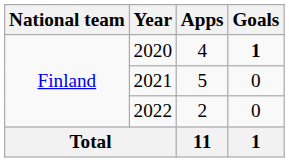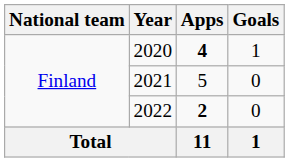(202, 50) normal -> (202, 50) bold
(256, 50) bold -> (256, 50) normal
(202, 111) normal -> (202, 111) bold
